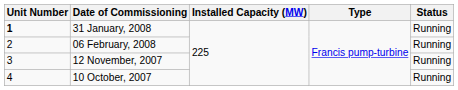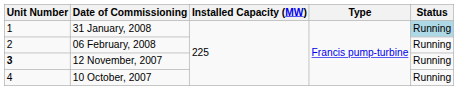(10, 28) bold -> (10, 28) normal
(432, 28) no background -> (432, 28) lightblue background
(10, 61) normal -> (10, 61) bold
